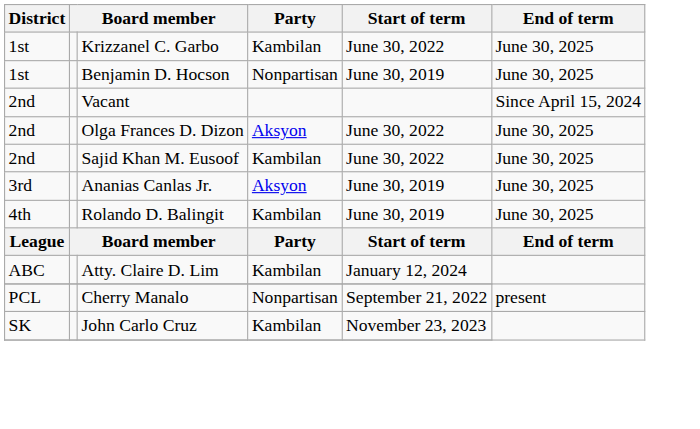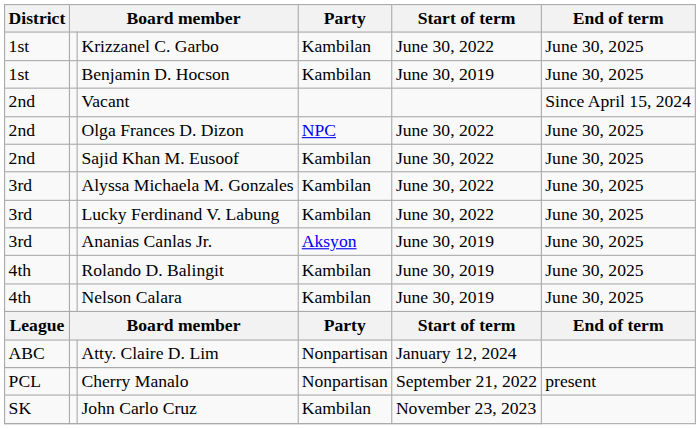(295, 74) Nonpartisan -> (336, 74) Kambilan
(279, 130) Aksyon -> (319, 130) NPC
+ row: (188, 185)
+ row: (180, 213)
+ row: (132, 297)
(287, 269) Kambilan -> (345, 353) Nonpartisan
